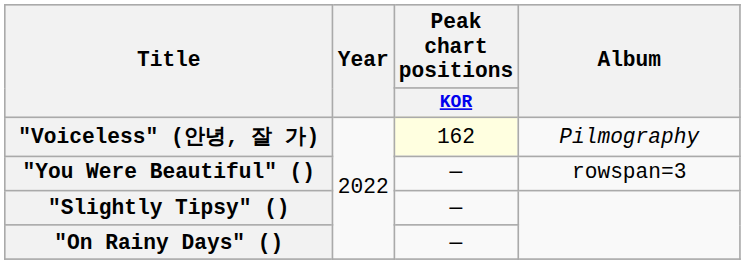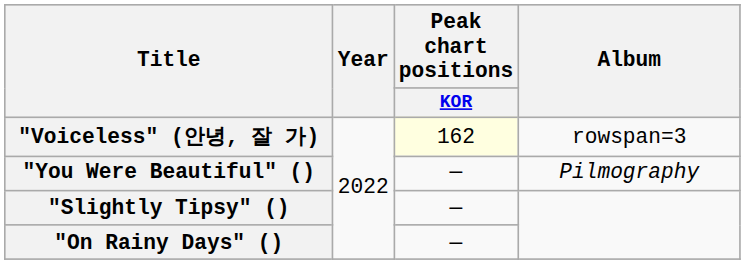(629, 136) Pilmography -> (629, 136) rowspan=3
(629, 173) rowspan=3 -> (629, 173) Pilmography
